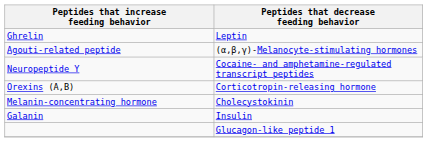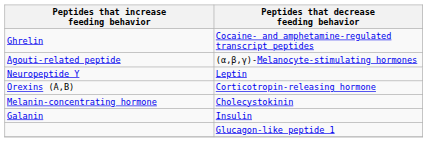(231, 36) Leptin -> (304, 41) Cocaine- and amphetamine-regulated transcript peptides
(304, 69) Cocaine- and amphetamine-regulated transcript peptides -> (231, 74) Leptin
